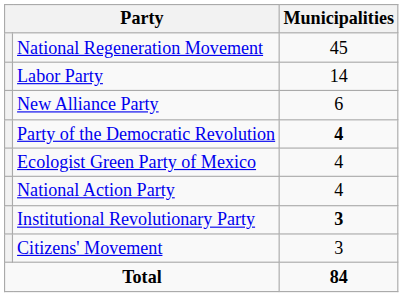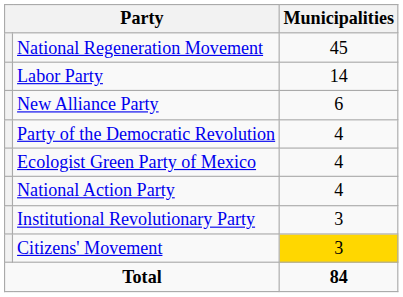(339, 133) bold -> (339, 133) normal
(339, 219) bold -> (339, 219) normal
(339, 248) no background -> (339, 248) gold background
